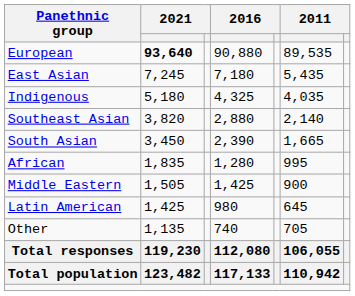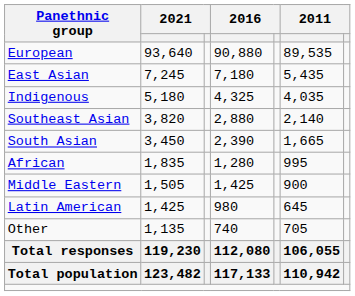(168, 53) bold -> (168, 53) normal
